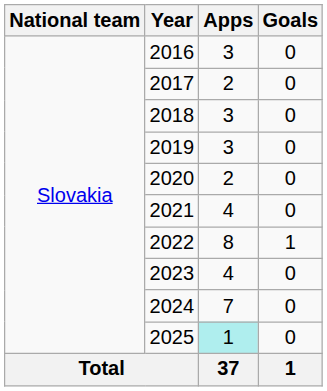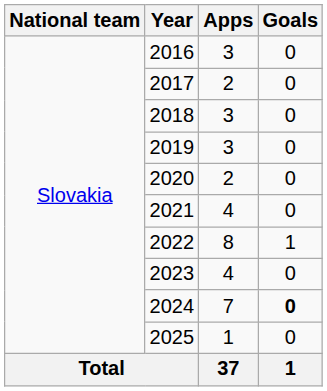(290, 305) normal -> (290, 305) bold
(228, 337) paleturquoise background -> (228, 337) no background
